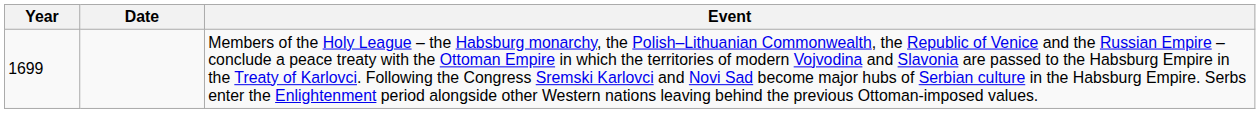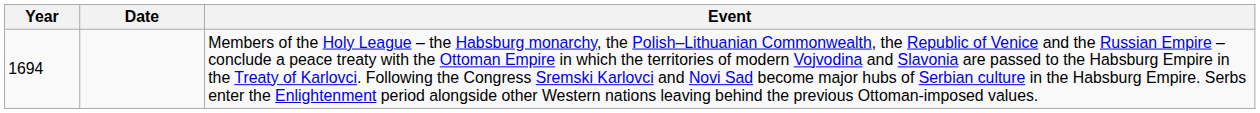(26, 68) 1699 -> (26, 68) 1694
